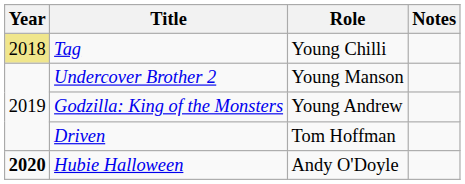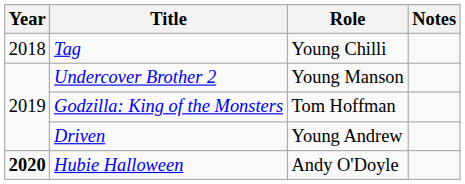(27, 48) khaki background -> (27, 48) no background
(347, 106) Young Andrew -> (344, 106) Tom Hoffman
(344, 135) Tom Hoffman -> (347, 135) Young Andrew
